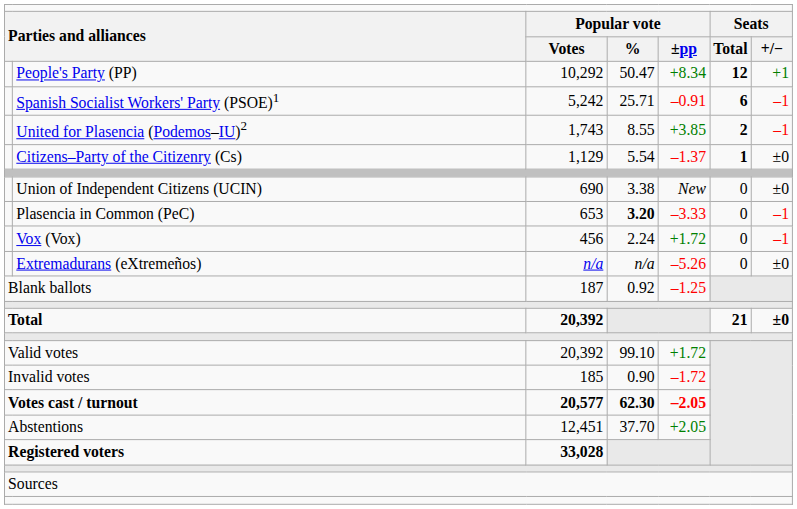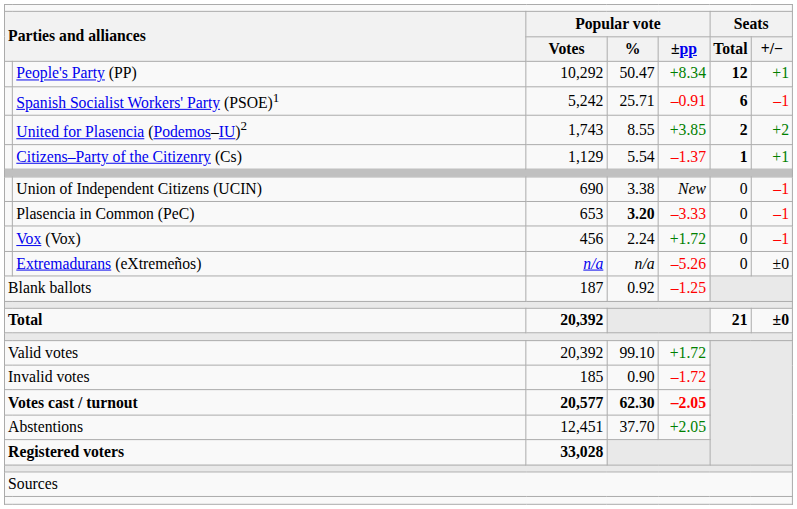(781, 129) –1 -> (781, 129) +2
(781, 156) ±0 -> (781, 156) +1
(781, 189) ±0 -> (781, 189) –1
